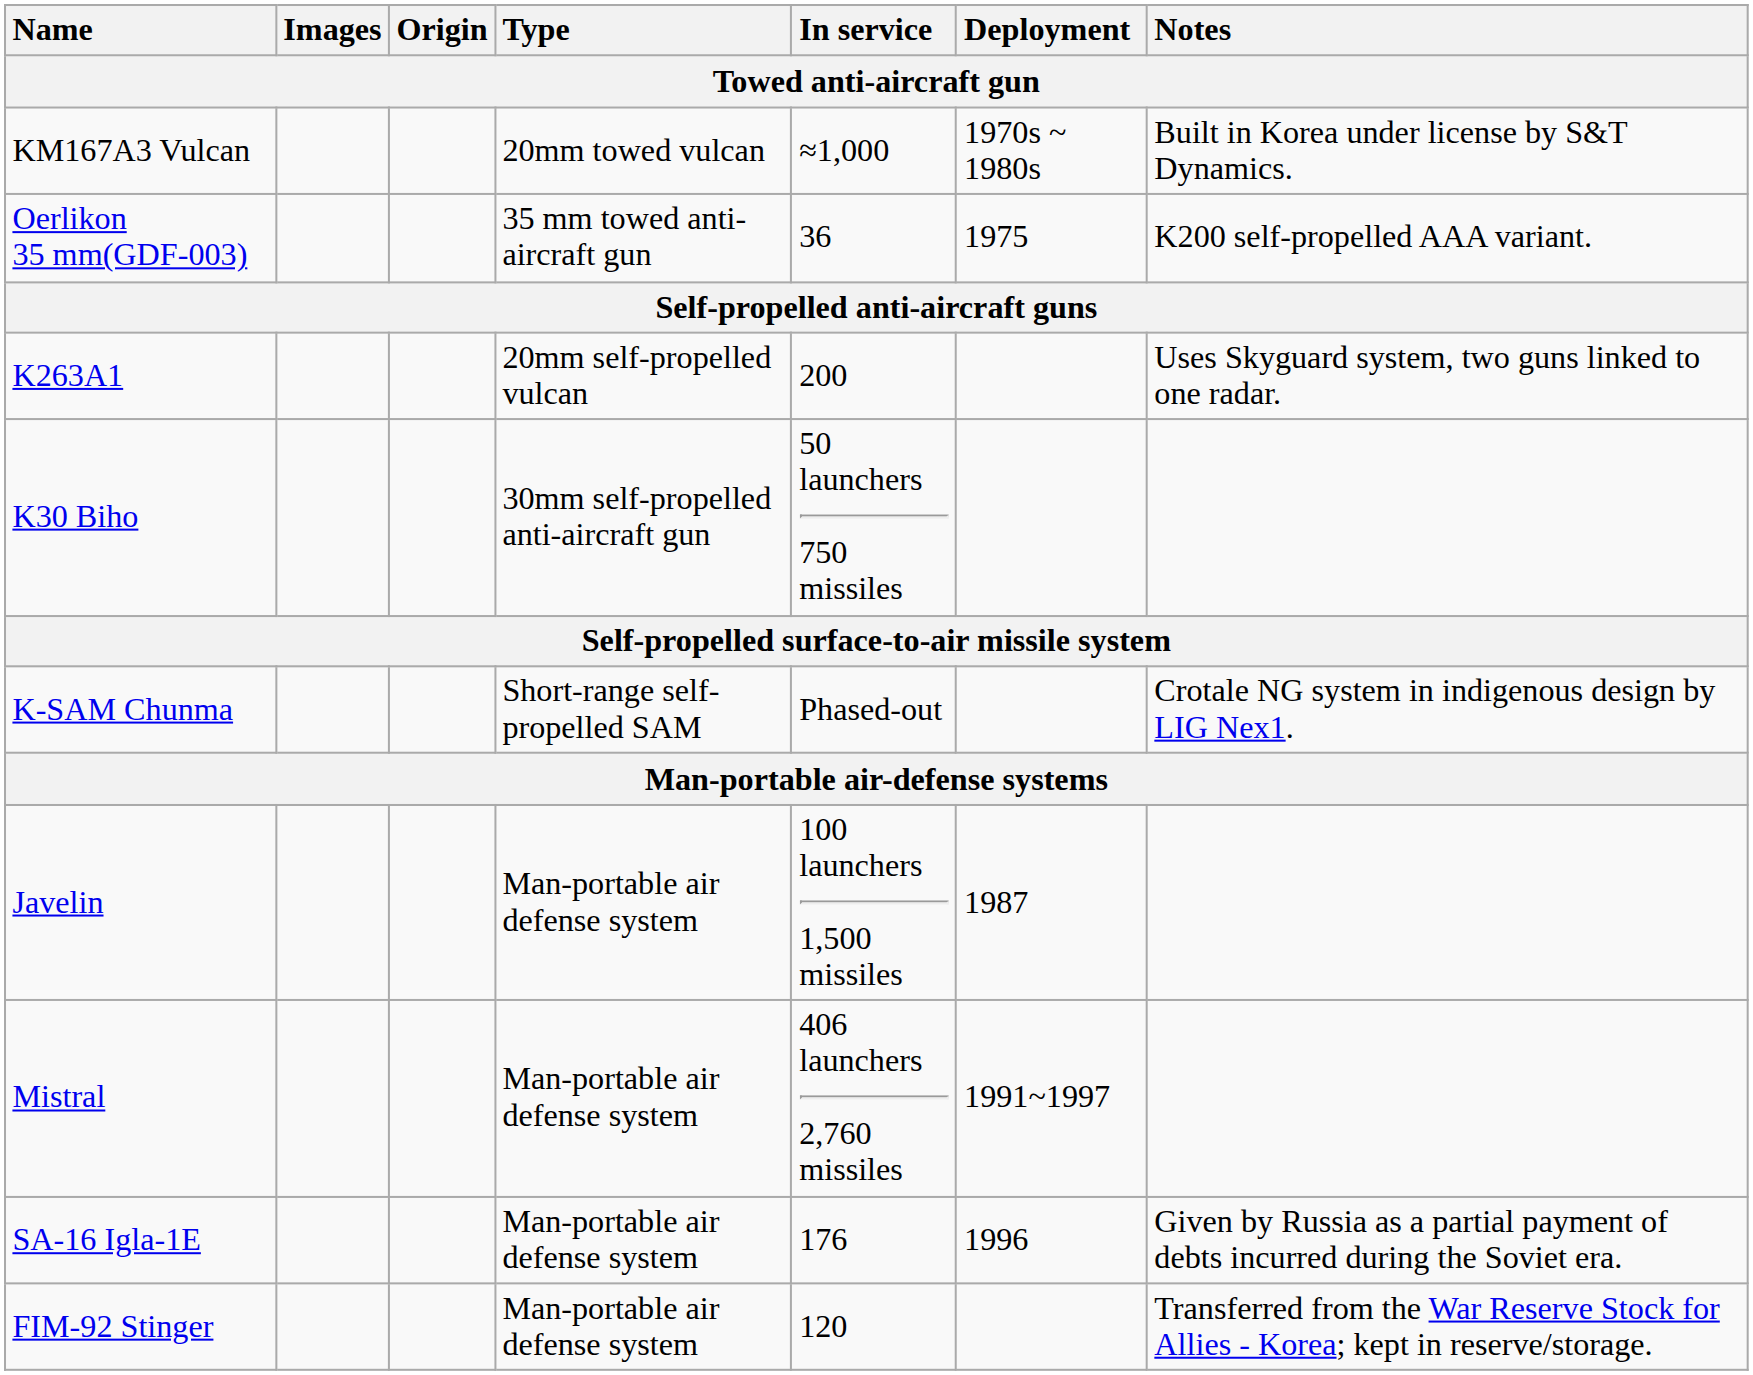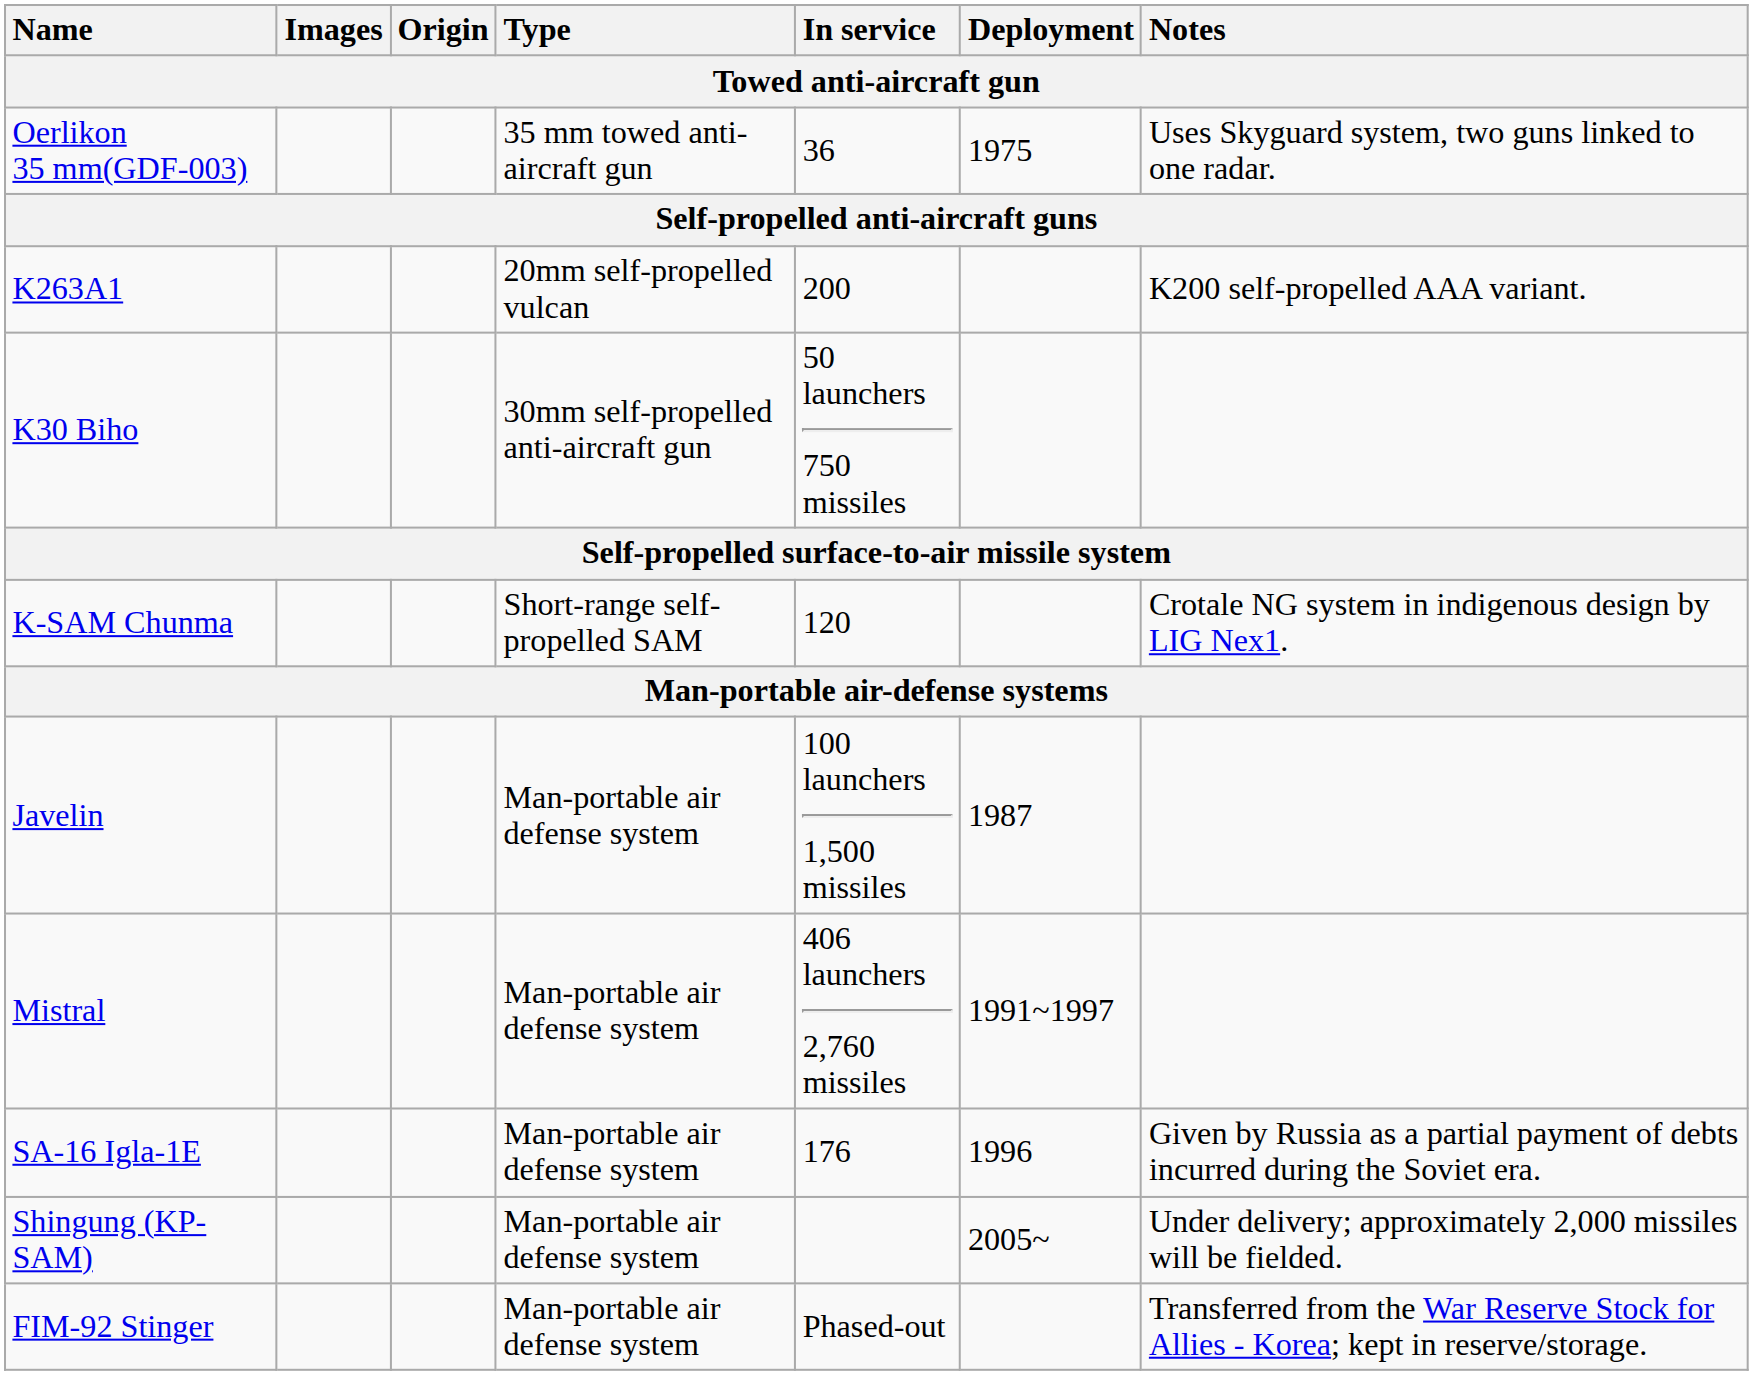- row: (131, 150)
(1373, 237) K200 self-propelled AAA variant. -> (1422, 150) Uses Skyguard system, two guns linked to one radar.
(1427, 375) Uses Skyguard system, two guns linked to one radar. -> (1368, 288) K200 self-propelled AAA variant.
(871, 709) Phased-out -> (827, 622) 120
+ row: (109, 1239)
(823, 1326) 120 -> (874, 1326) Phased-out
